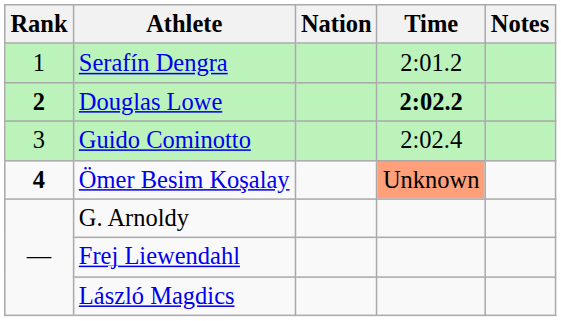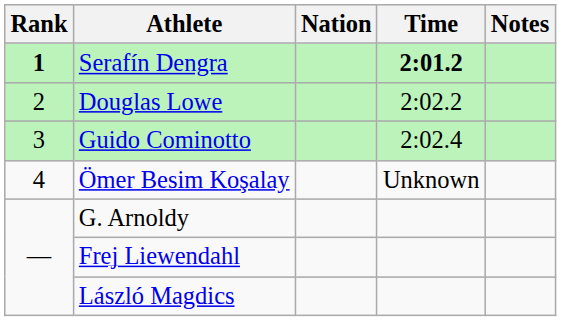(39, 62) normal -> (39, 62) bold
(431, 62) normal -> (431, 62) bold
(39, 101) bold -> (39, 101) normal
(431, 101) bold -> (431, 101) normal
(39, 179) bold -> (39, 179) normal
(431, 179) lightsalmon background -> (431, 179) no background
